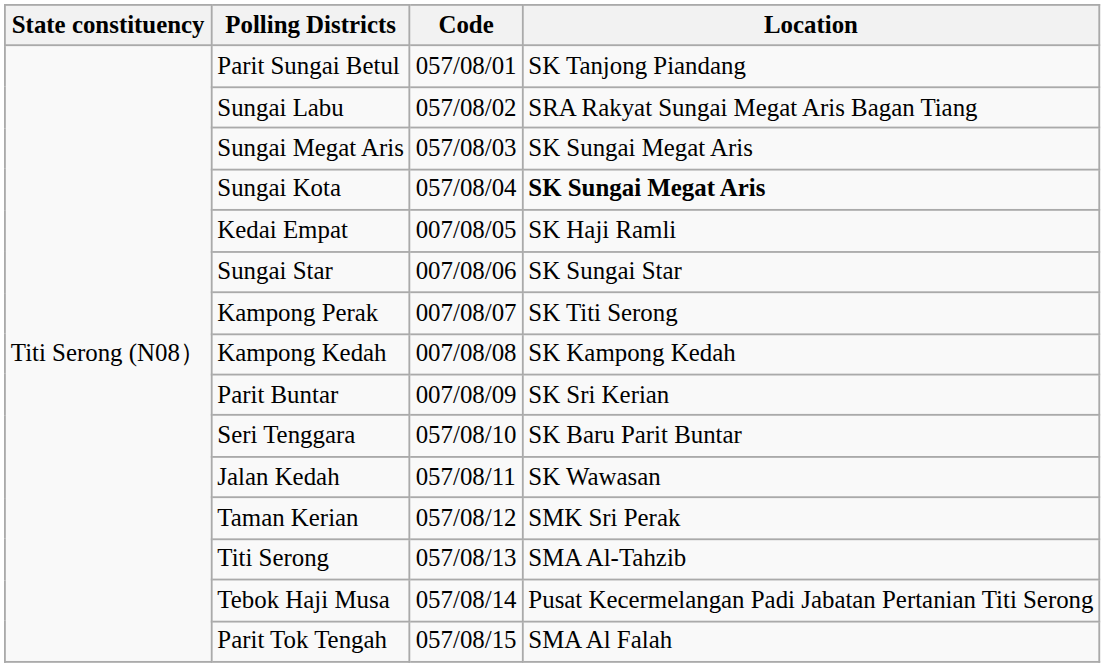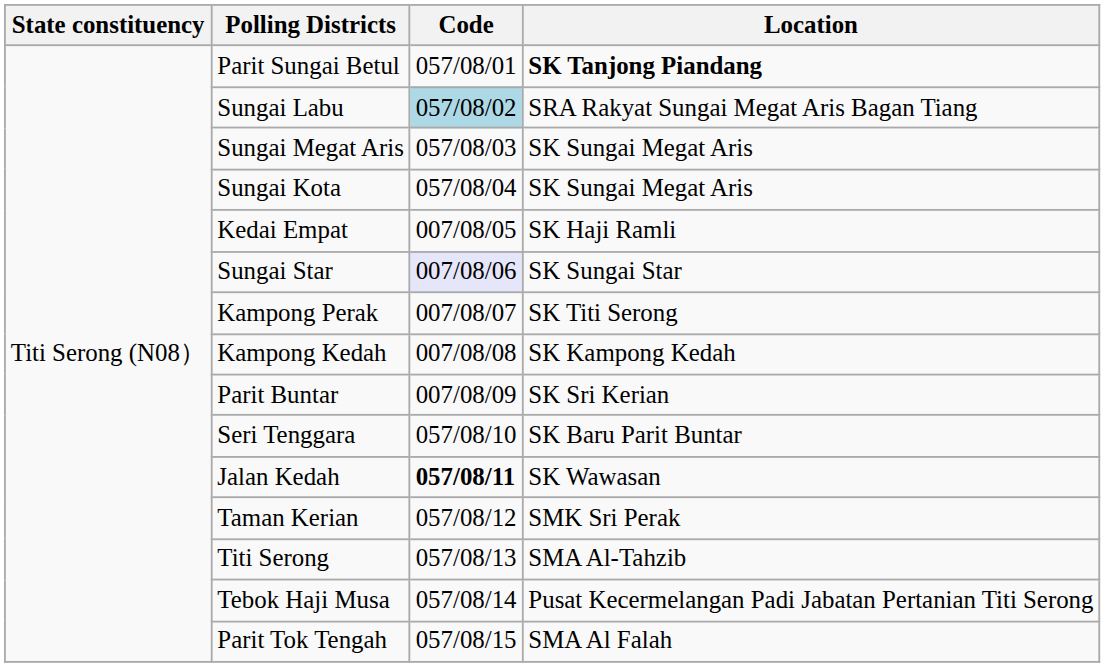(637, 65) normal -> (645, 65) bold
(466, 106) no background -> (466, 106) lightblue background
(647, 188) bold -> (641, 188) normal
(466, 270) no background -> (466, 270) lavender background
(466, 476) normal -> (465, 476) bold
